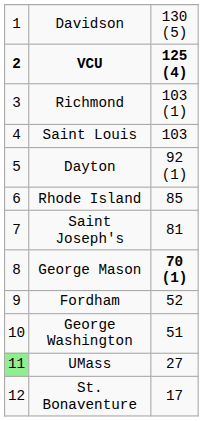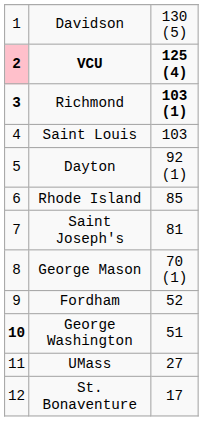(17, 64) no background -> (17, 64) pink background
(17, 104) normal -> (17, 104) bold
(175, 104) normal -> (175, 104) bold
(175, 270) bold -> (175, 270) normal
(17, 333) normal -> (17, 333) bold
(17, 365) lightgreen background -> (17, 365) no background
